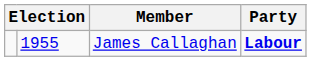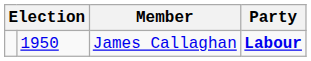(40, 44) 1955 -> (40, 44) 1950
